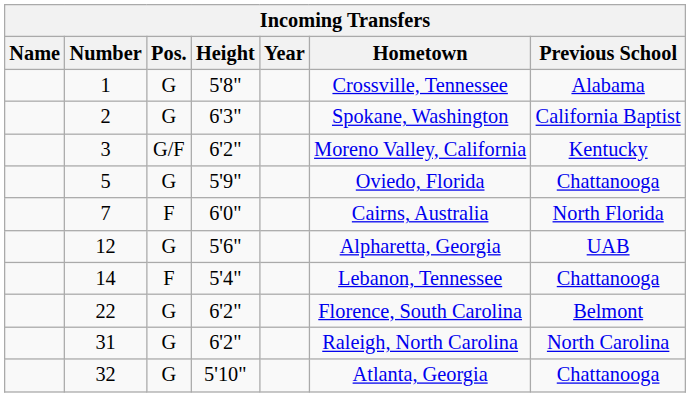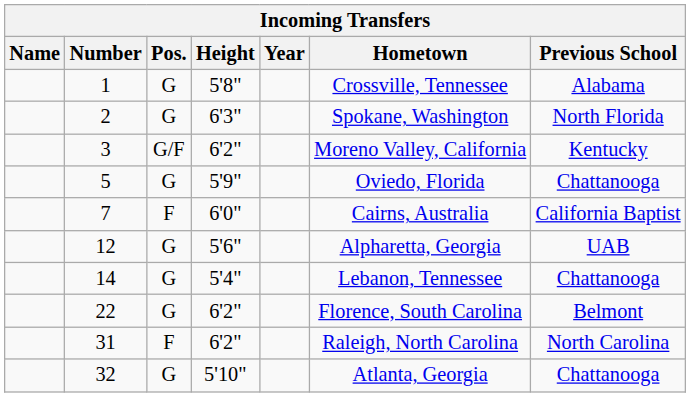(608, 117) California Baptist -> (608, 117) North Florida
(608, 213) North Florida -> (608, 213) California Baptist
(169, 278) F -> (169, 278) G
(169, 342) G -> (169, 342) F
